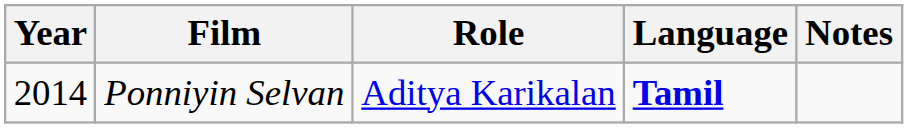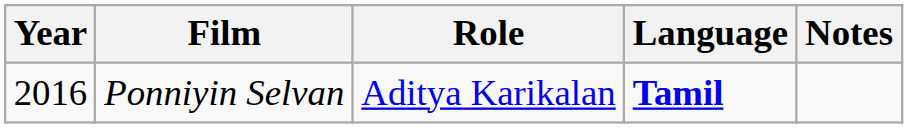(50, 92) 2014 -> (50, 92) 2016
